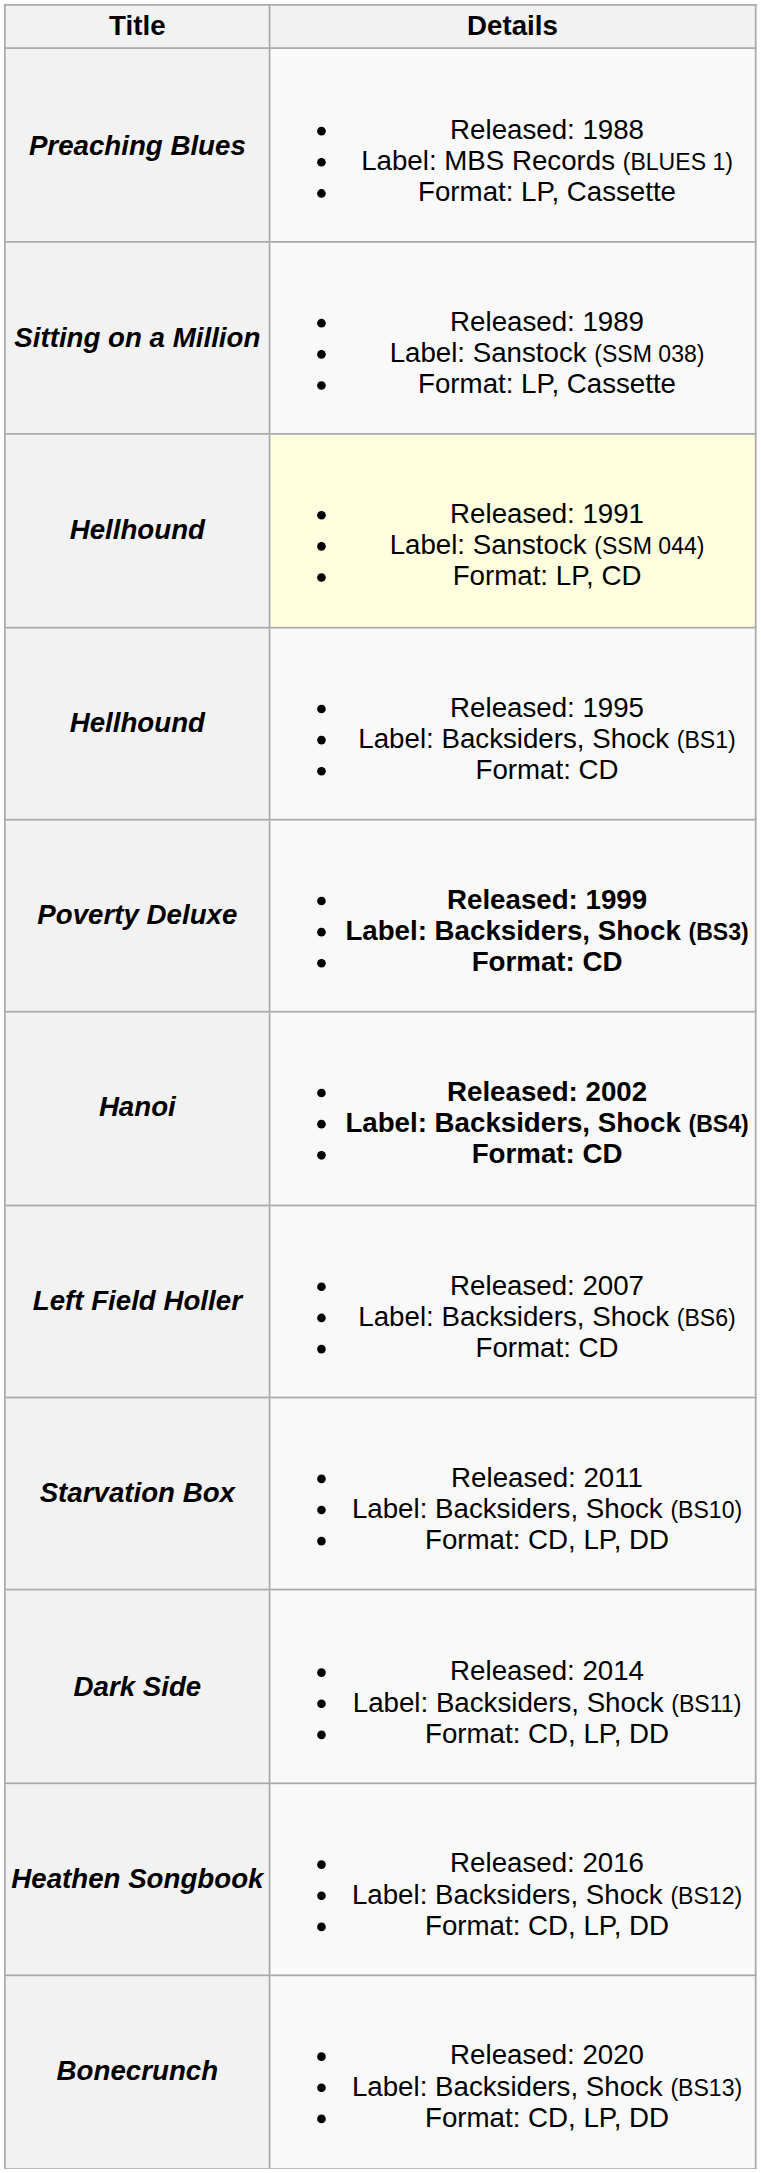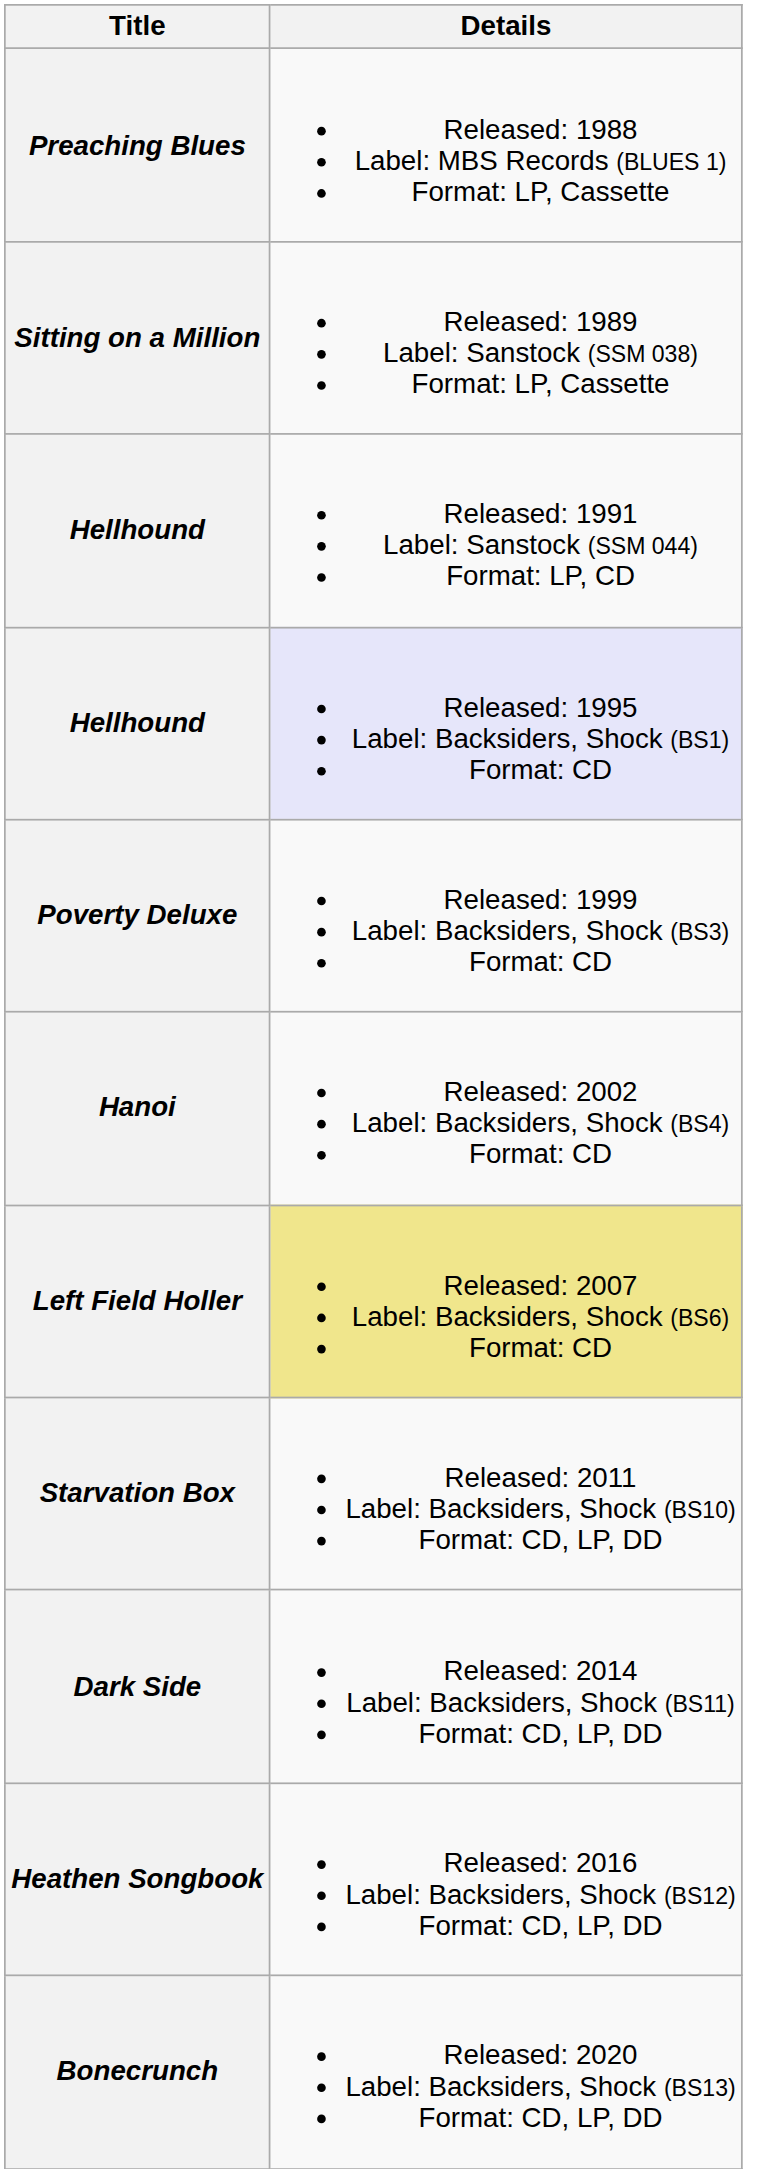(512, 546) lightyellow background -> (506, 546) no background
(512, 739) no background -> (506, 739) lavender background
(512, 931) bold -> (506, 931) normal
(512, 1124) bold -> (506, 1124) normal
(512, 1317) no background -> (506, 1317) khaki background
